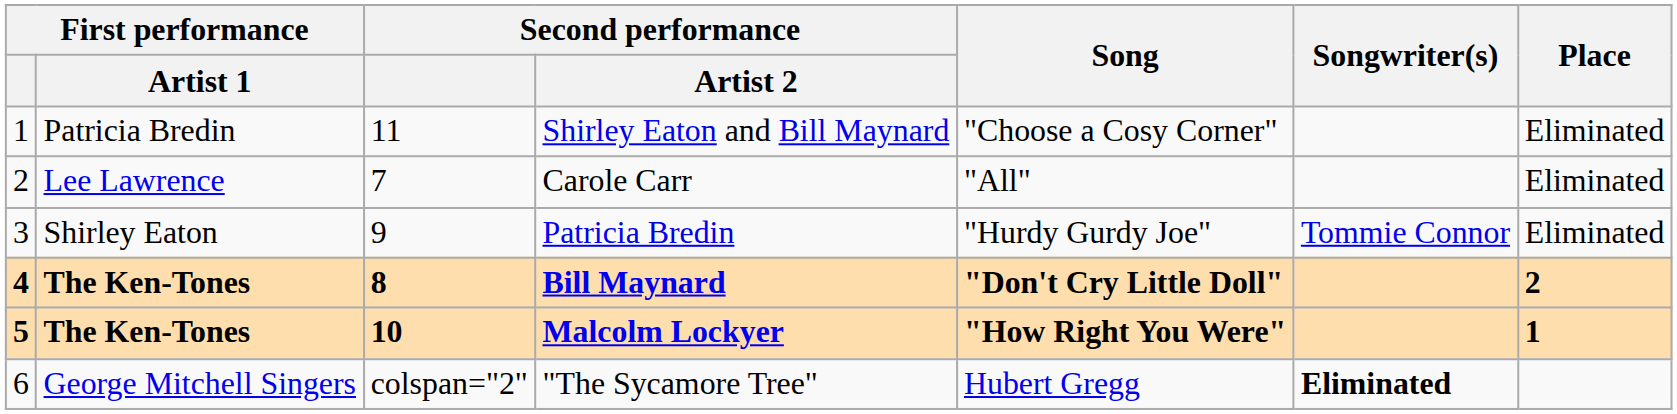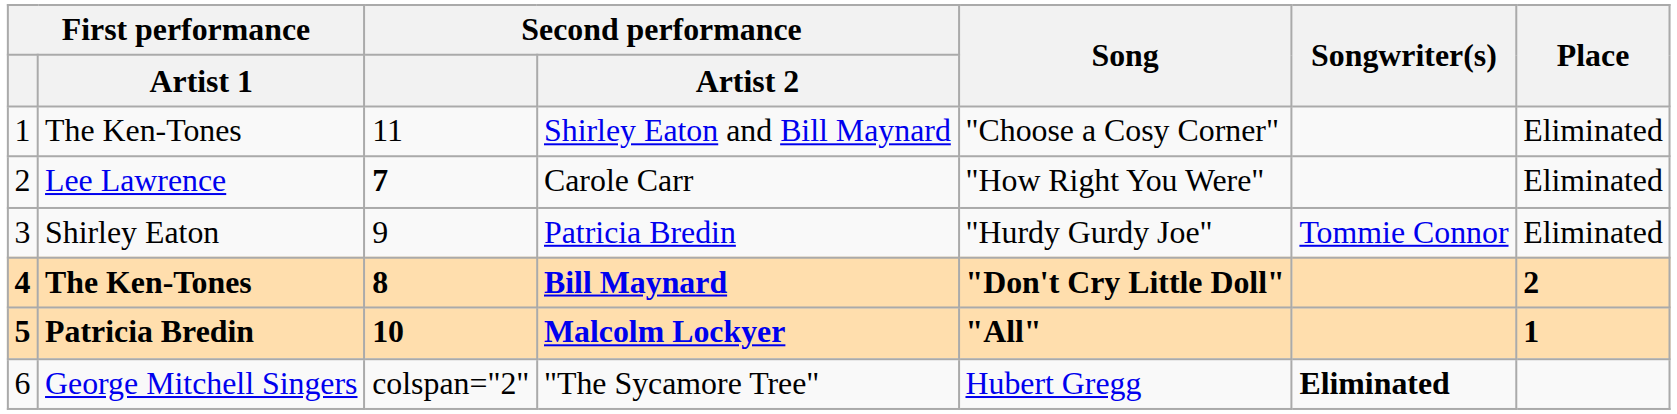(139, 130) Patricia Bredin -> (143, 130) The Ken-Tones
(379, 181) normal -> (380, 181) bold
(997, 181) "All" -> (1115, 181) "How Right You Were"
(147, 332) The Ken-Tones -> (150, 332) Patricia Bredin
(1125, 332) "How Right You Were" -> (1004, 332) "All"
